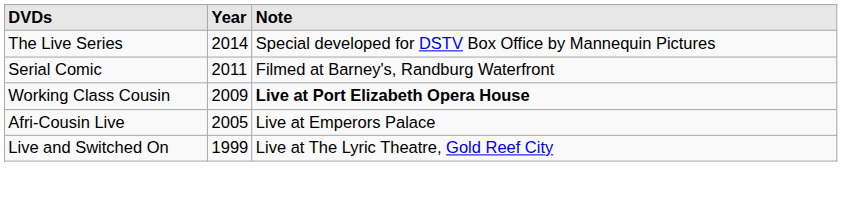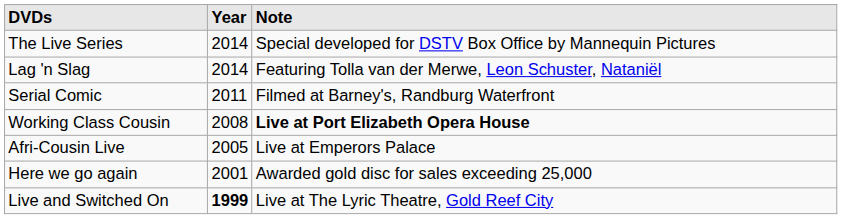+ row: (49, 69)
(230, 95) 2009 -> (230, 122) 2008
+ row: (73, 174)
(230, 148) normal -> (230, 200) bold
